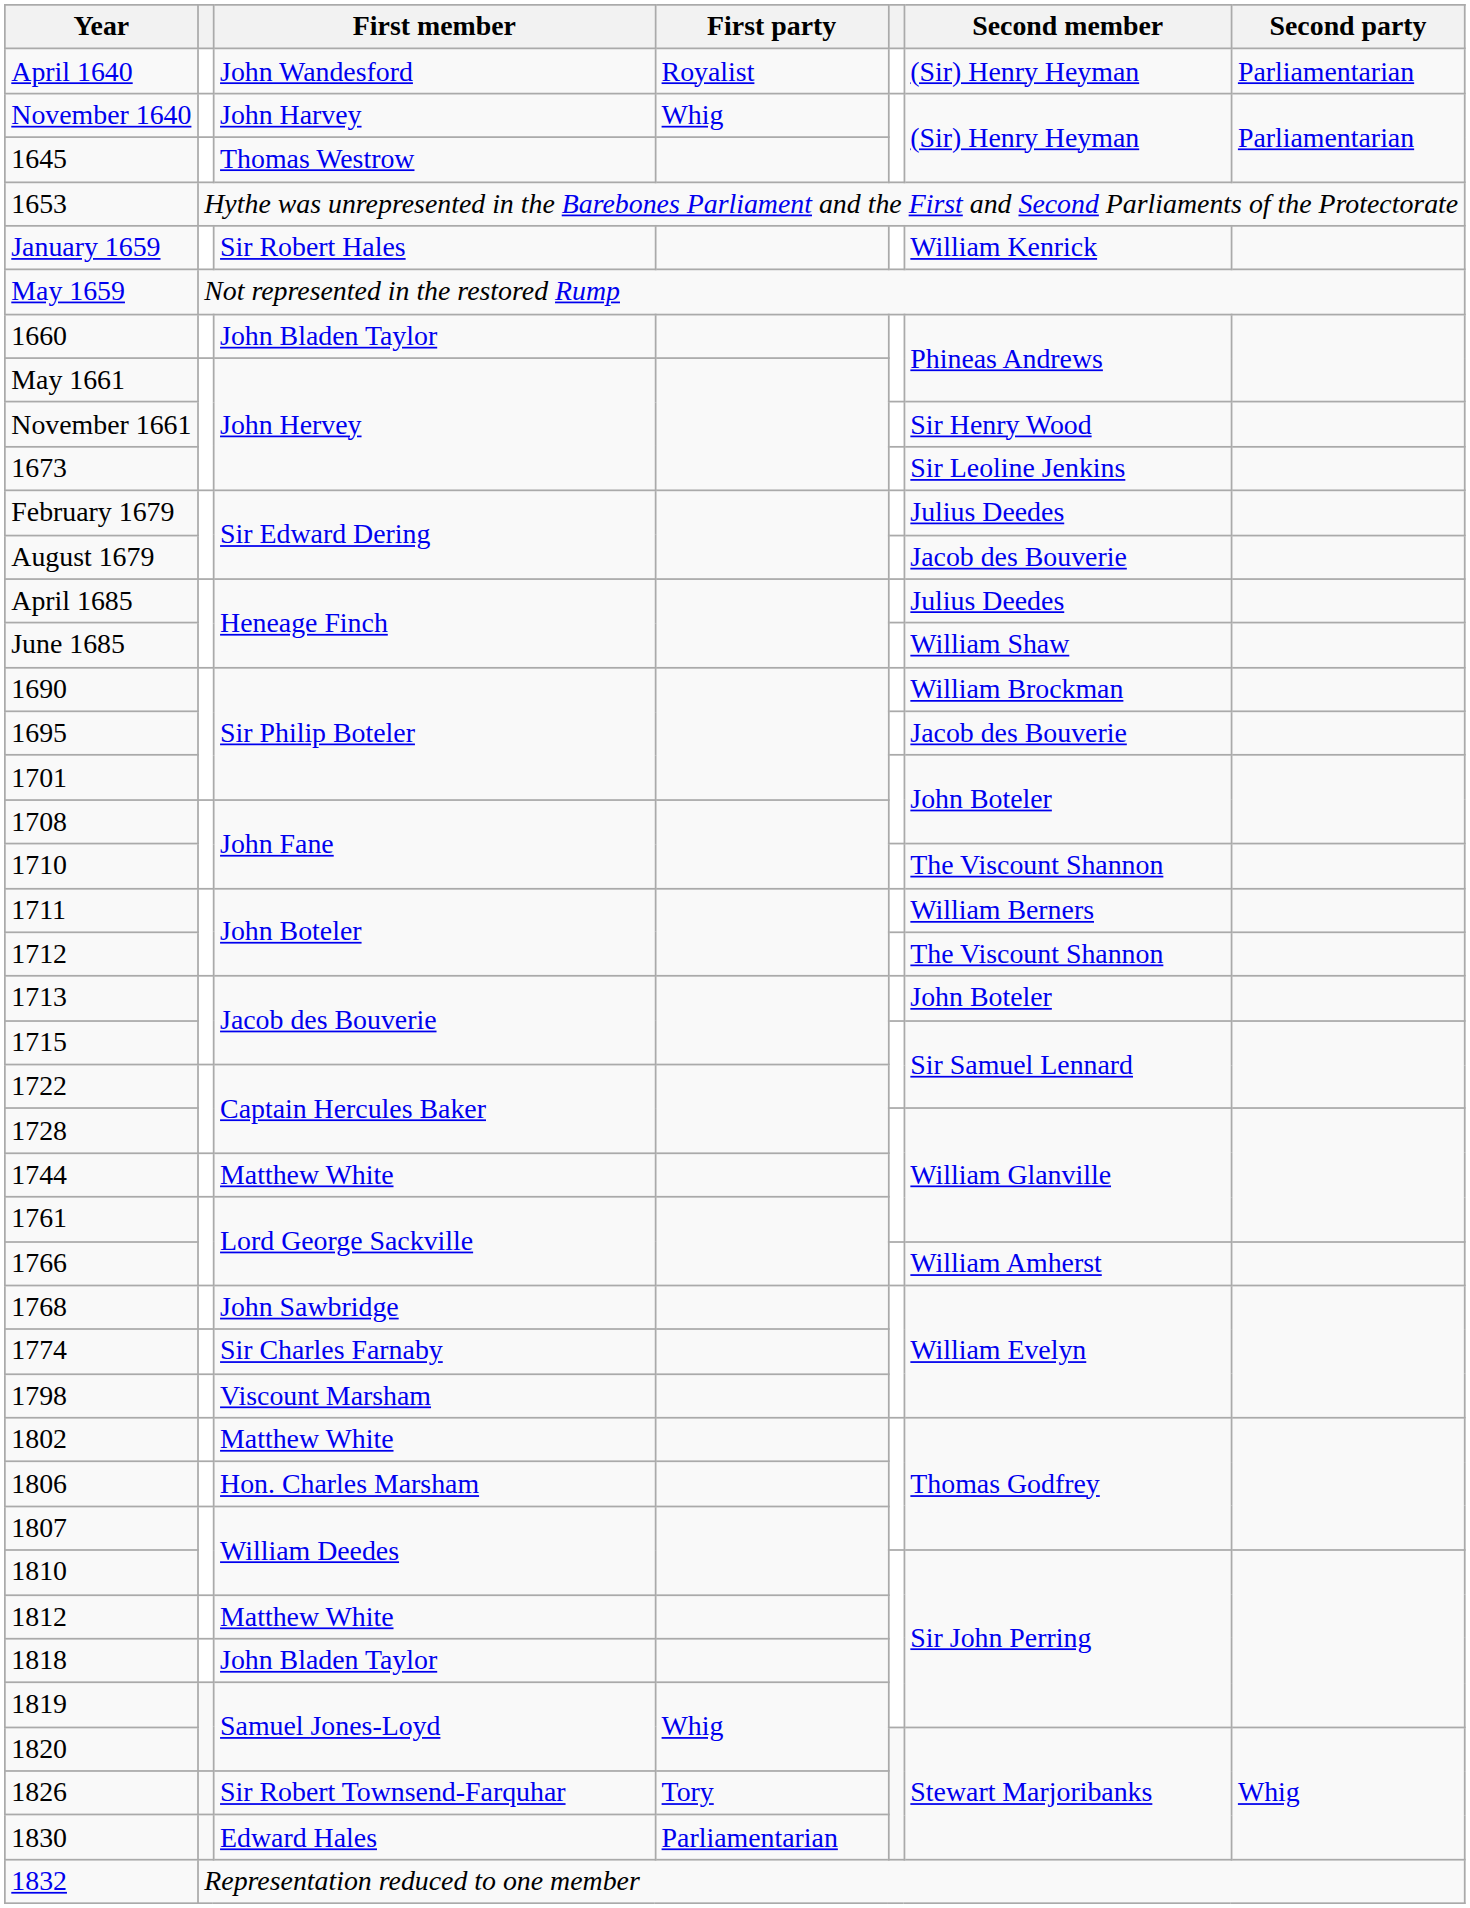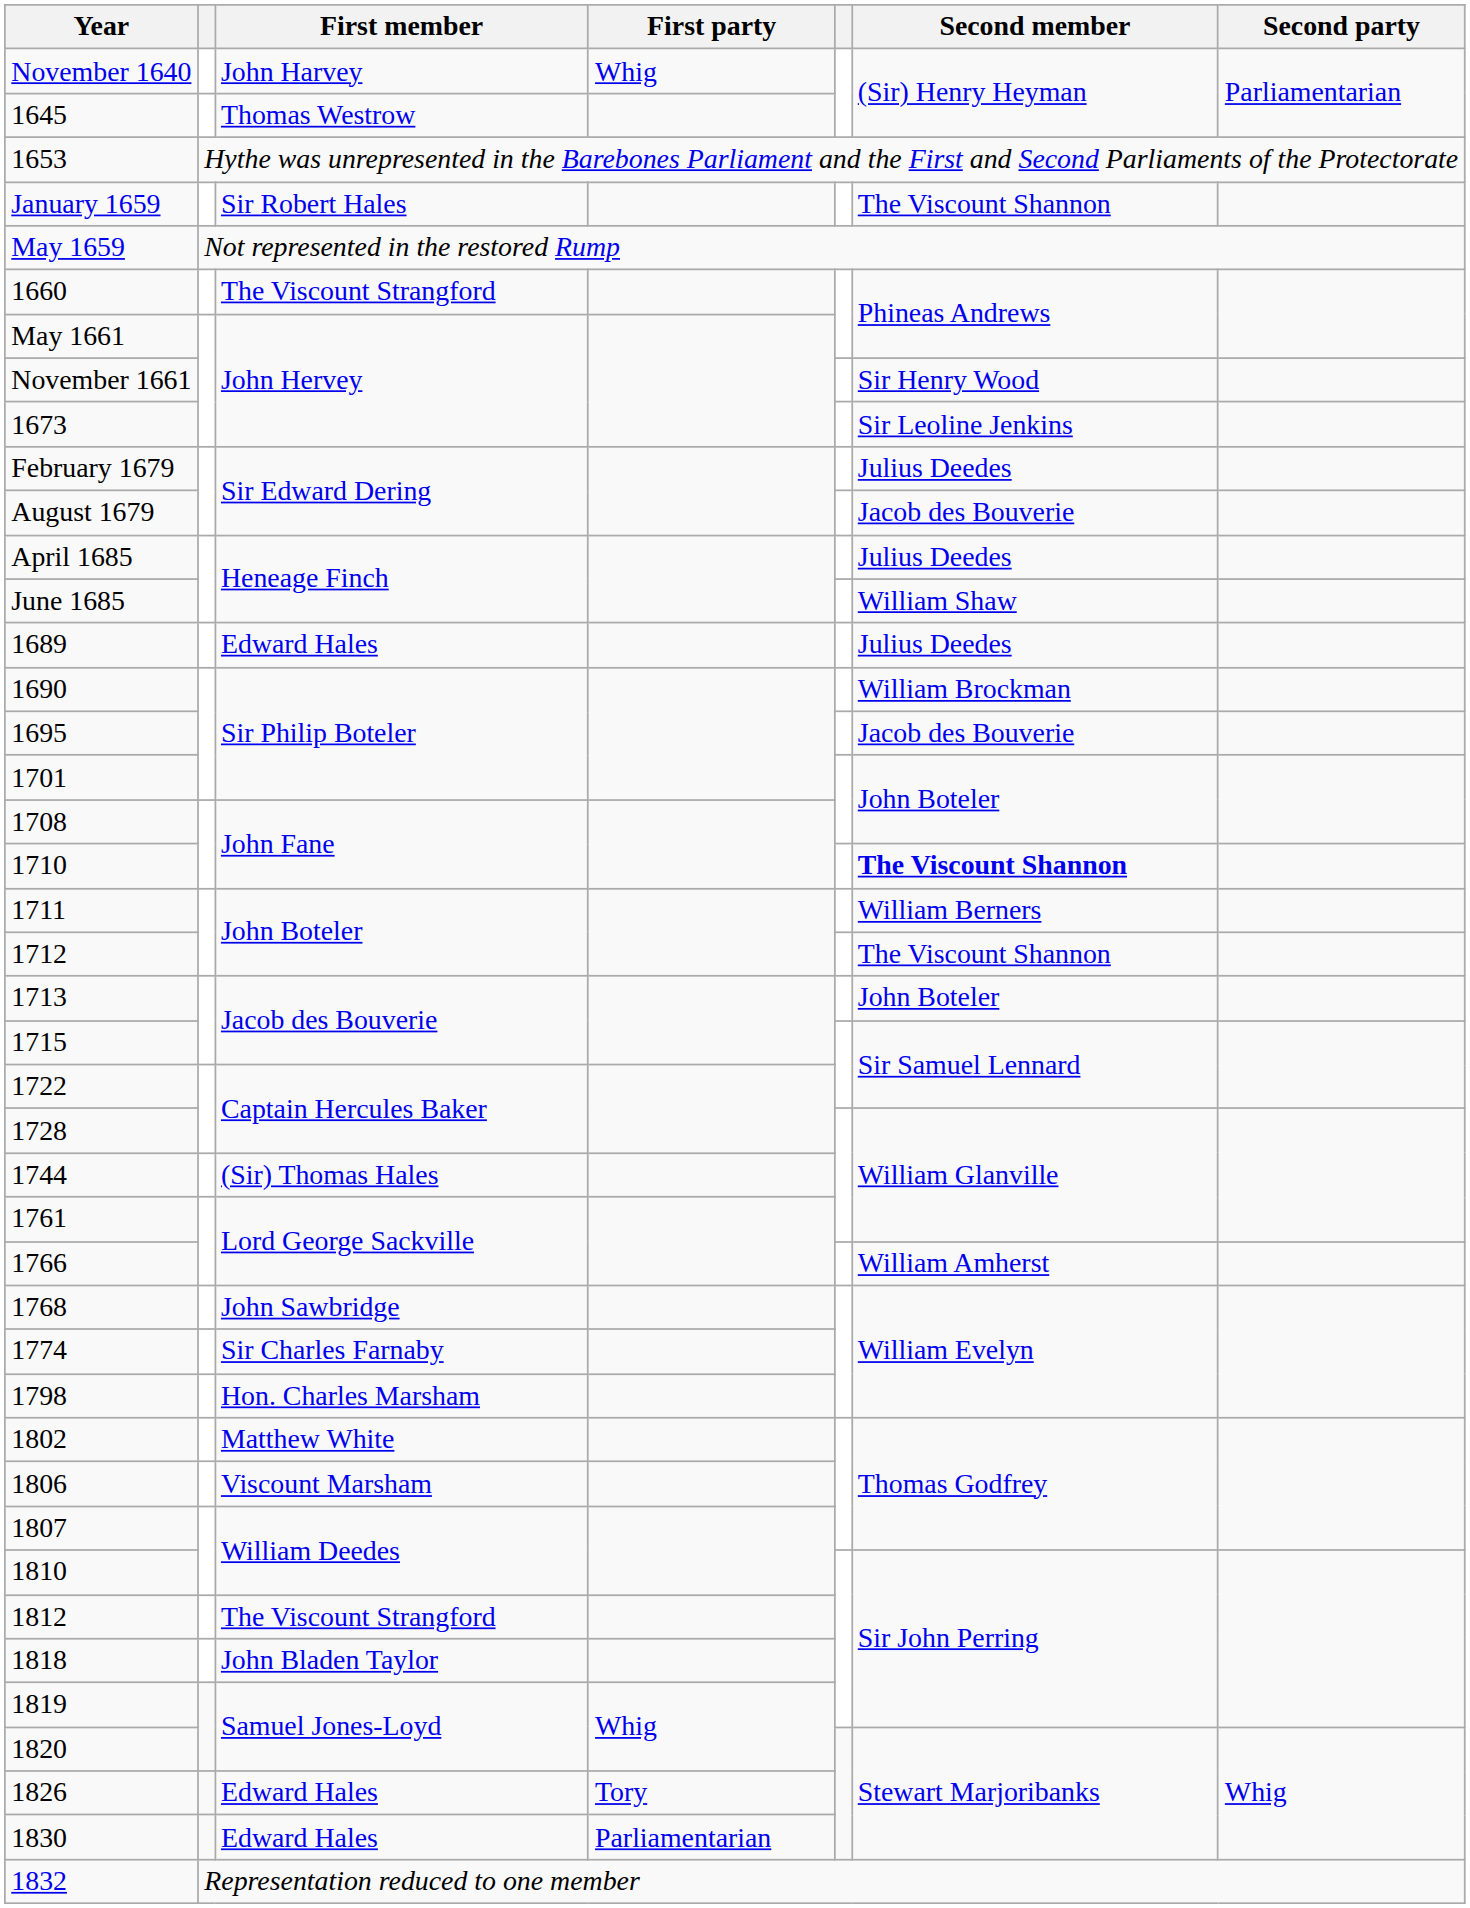- row: (72, 70)
(1004, 247) William Kenrick -> (984, 203) The Viscount Shannon
(329, 335) John Bladen Taylor -> (358, 291) The Viscount Strangford
+ row: (39, 644)
(1037, 865) normal -> (992, 865) bold
(307, 1174) Matthew White -> (330, 1174) (Sir) Thomas Hales
(326, 1395) Viscount Marsham -> (350, 1395) Hon. Charles Marsham
(350, 1483) Hon. Charles Marsham -> (326, 1483) Viscount Marsham
(307, 1616) Matthew White -> (358, 1616) The Viscount Strangford
(393, 1792) Sir Robert Townsend-Farquhar -> (299, 1792) Edward Hales
